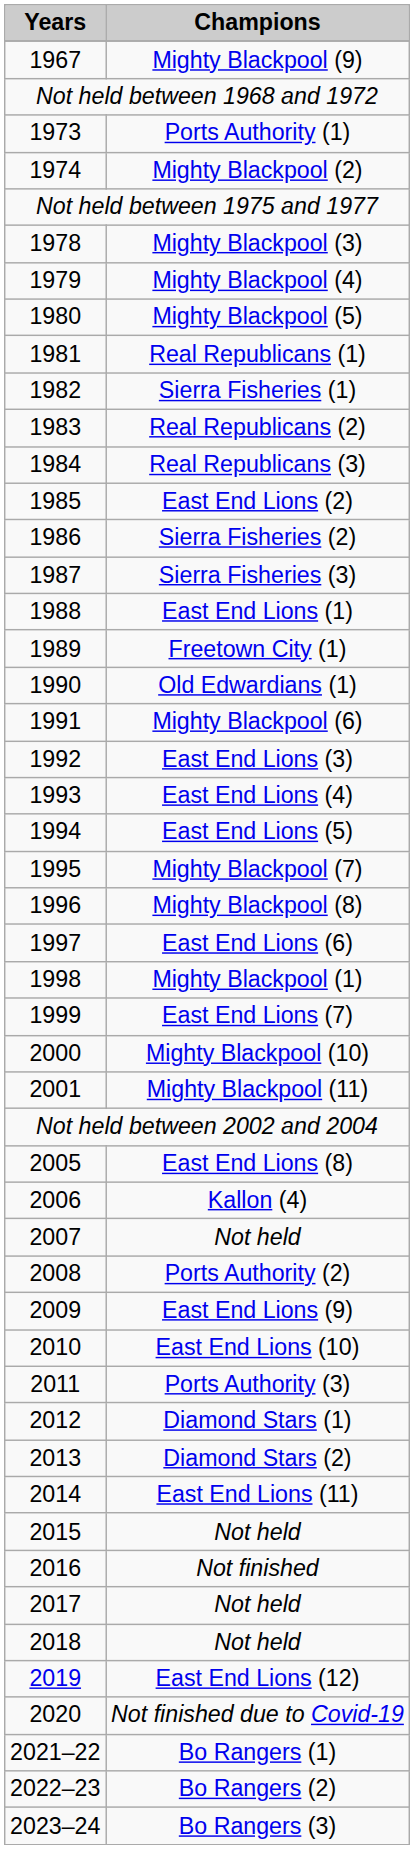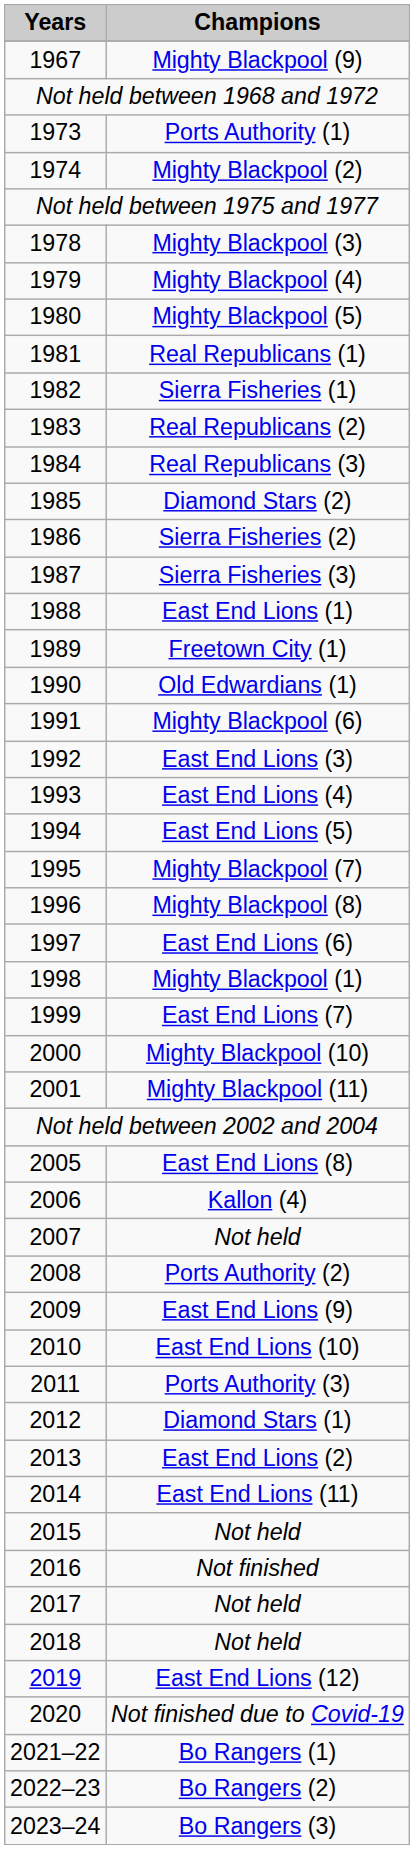(257, 501) East End Lions (2) -> (257, 501) Diamond Stars (2)
(257, 1457) Diamond Stars (2) -> (257, 1457) East End Lions (2)
